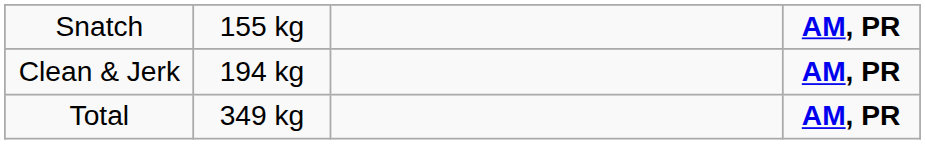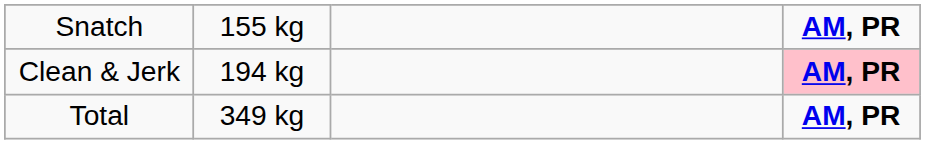(851, 71) no background -> (851, 71) pink background
